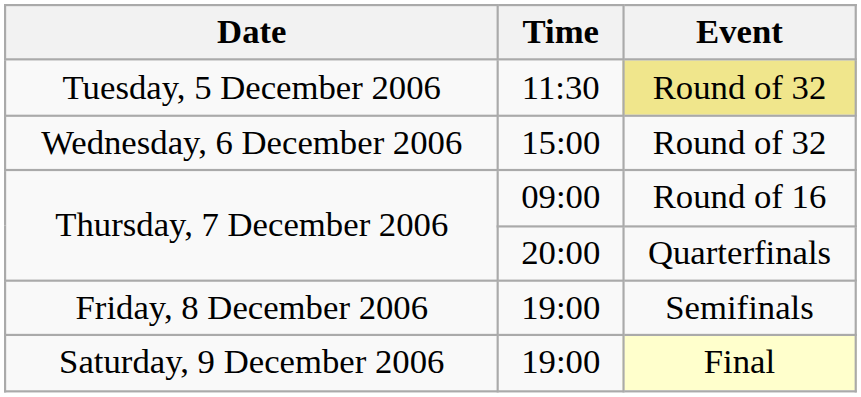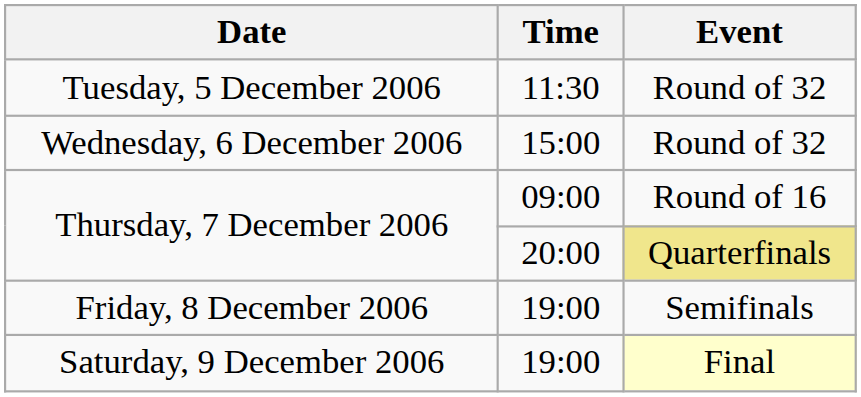(739, 87) khaki background -> (739, 87) no background
(739, 252) no background -> (739, 252) khaki background
